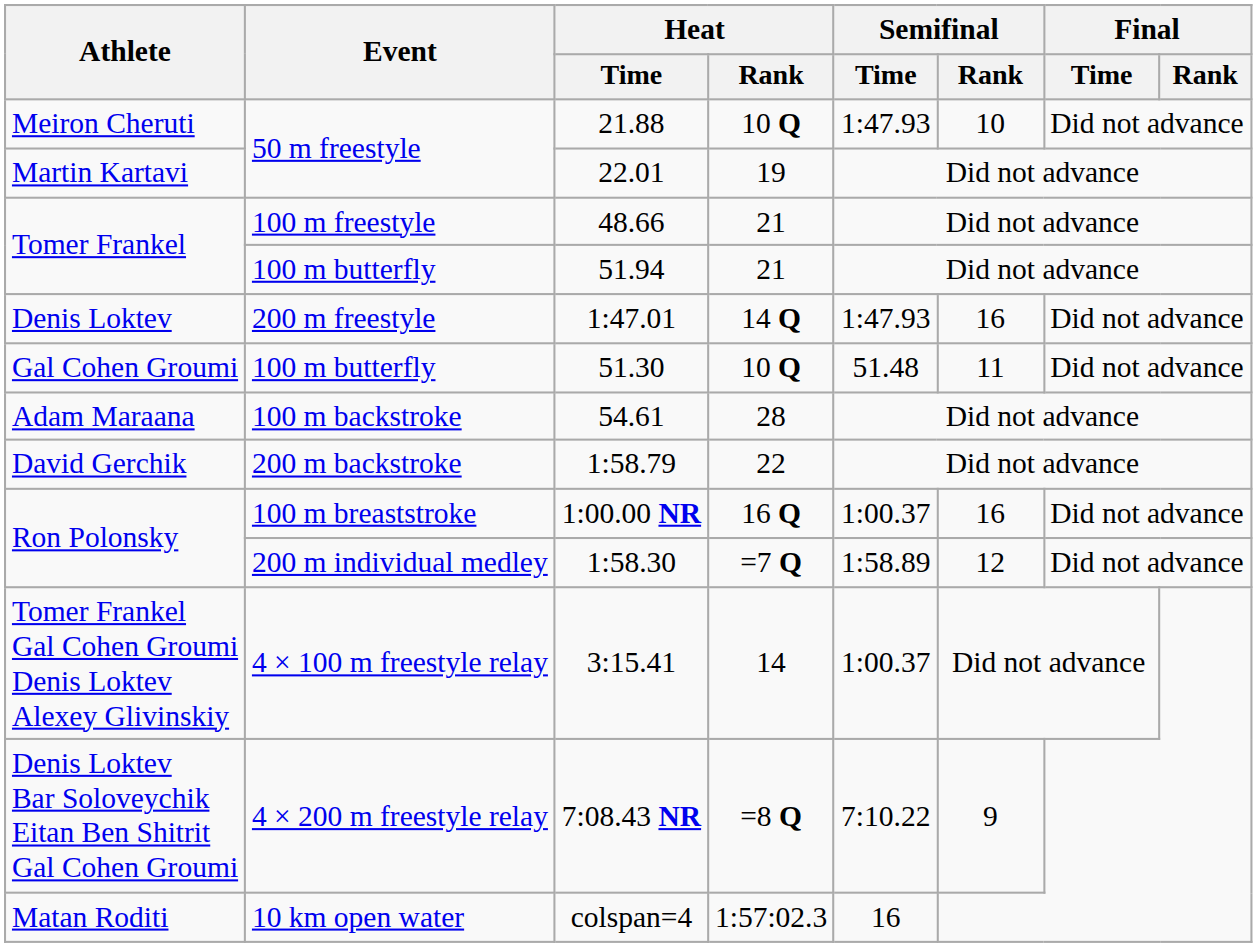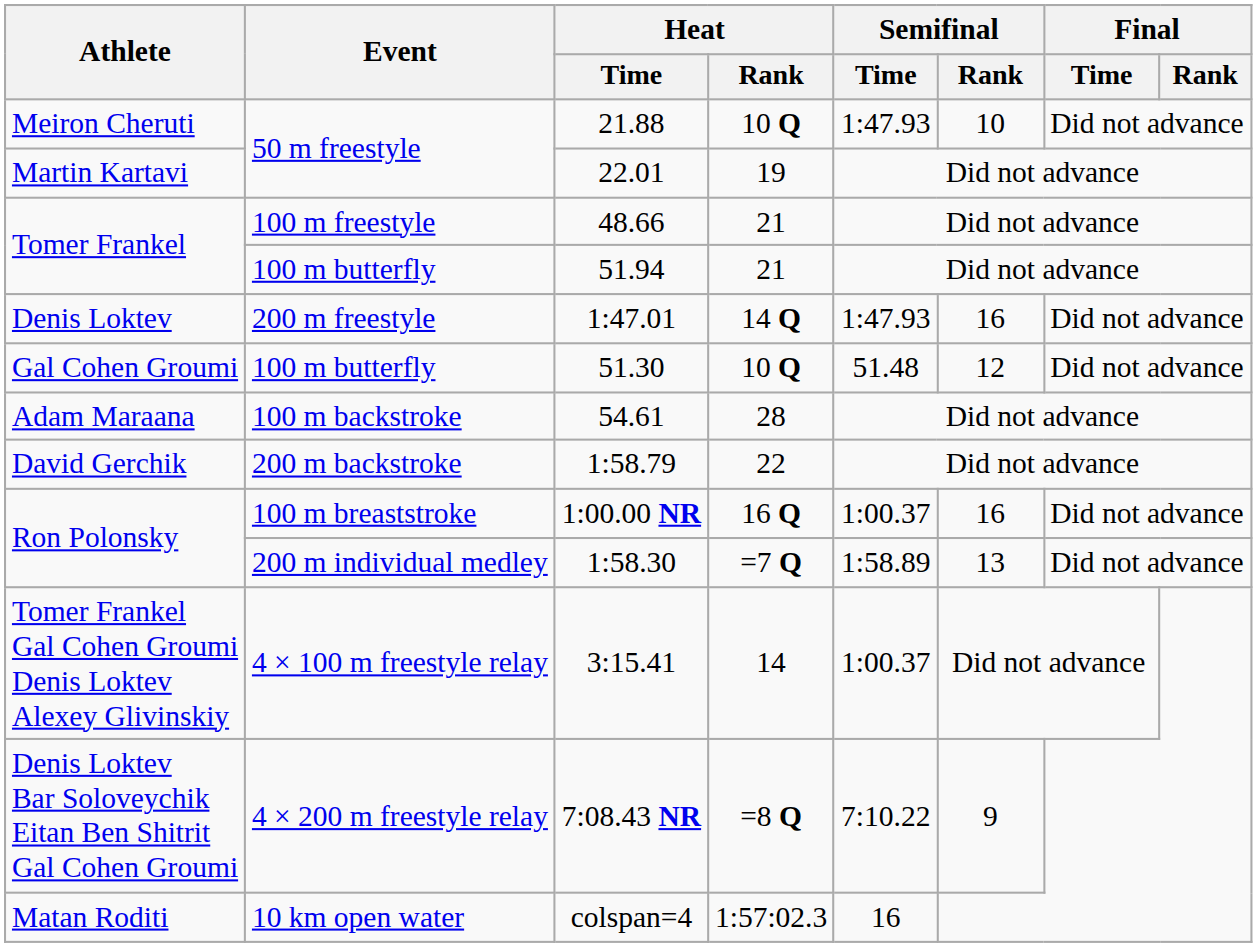(990, 367) 11 -> (990, 367) 12
(990, 562) 12 -> (990, 562) 13
